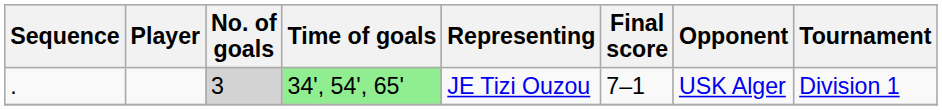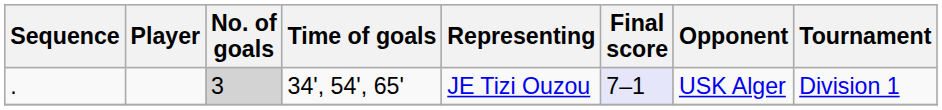(346, 86) lightgreen background -> (346, 86) no background
(626, 86) no background -> (626, 86) lavender background
